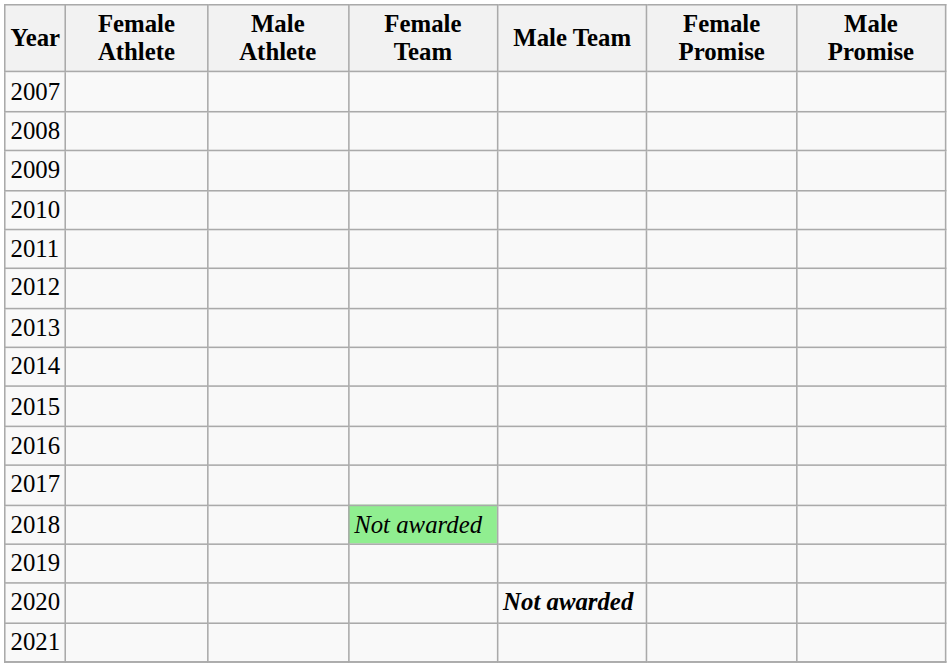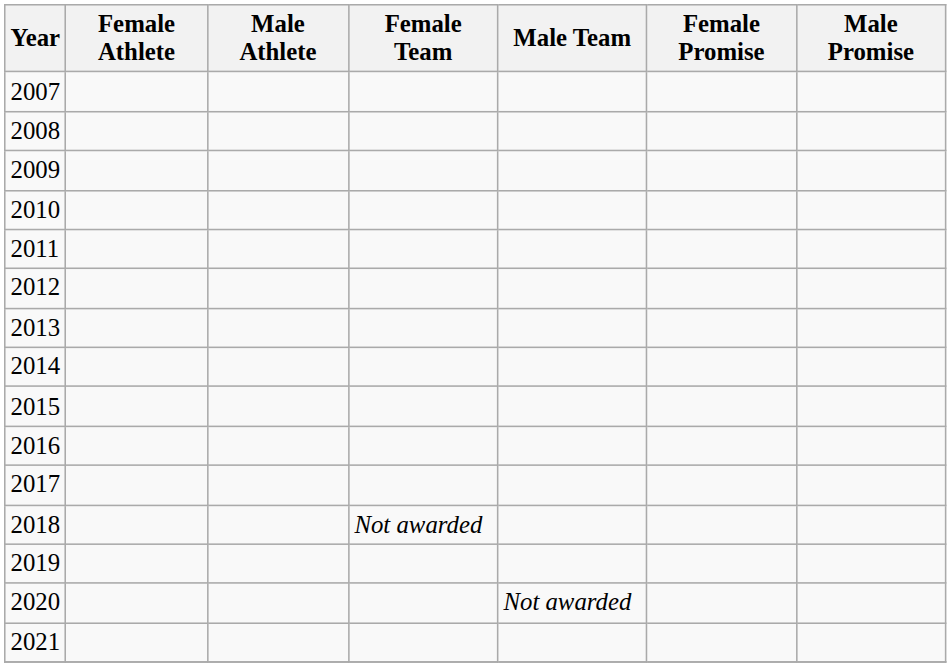(418, 524) lightgreen background -> (418, 524) no background
(568, 602) bold -> (567, 602) normal
